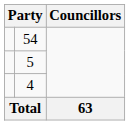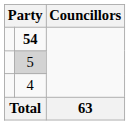(30, 39) normal -> (30, 39) bold
(30, 62) no background -> (30, 62) lightgrey background
